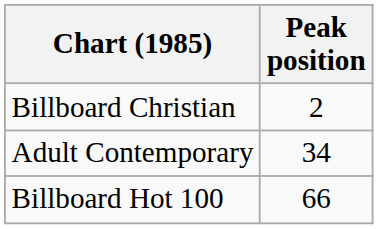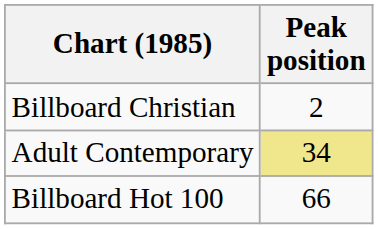(316, 152) no background -> (316, 152) khaki background
